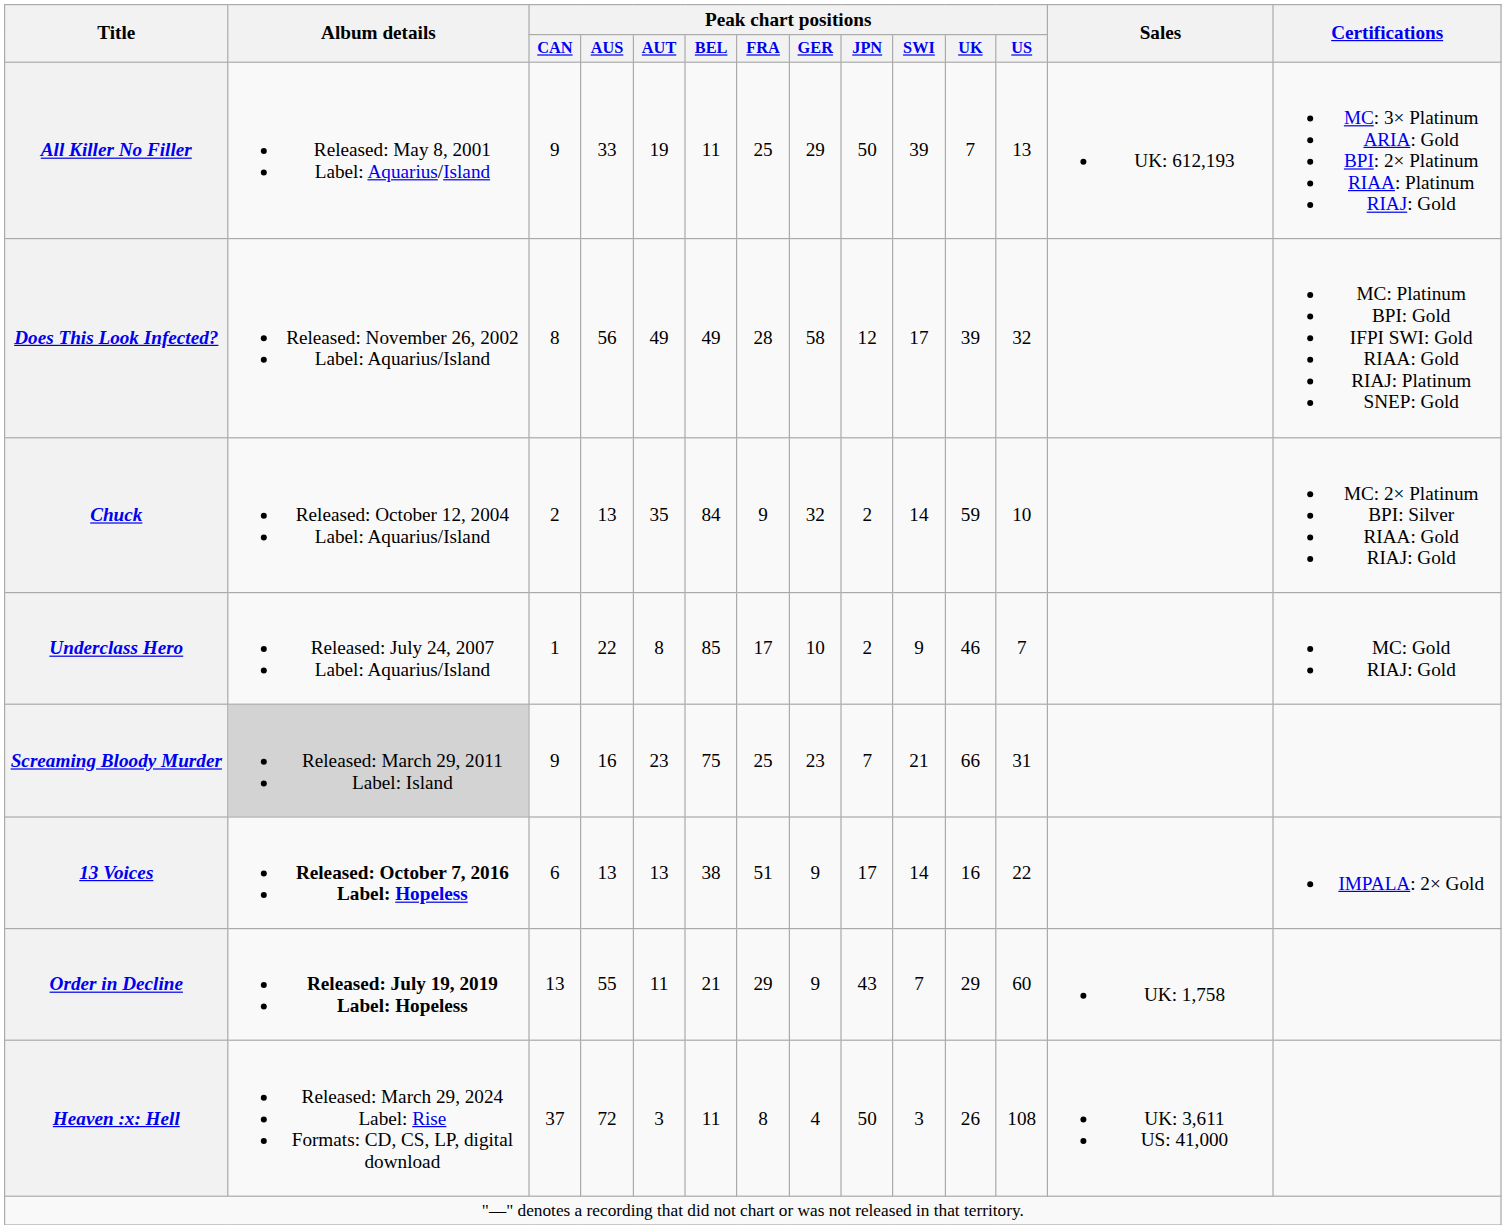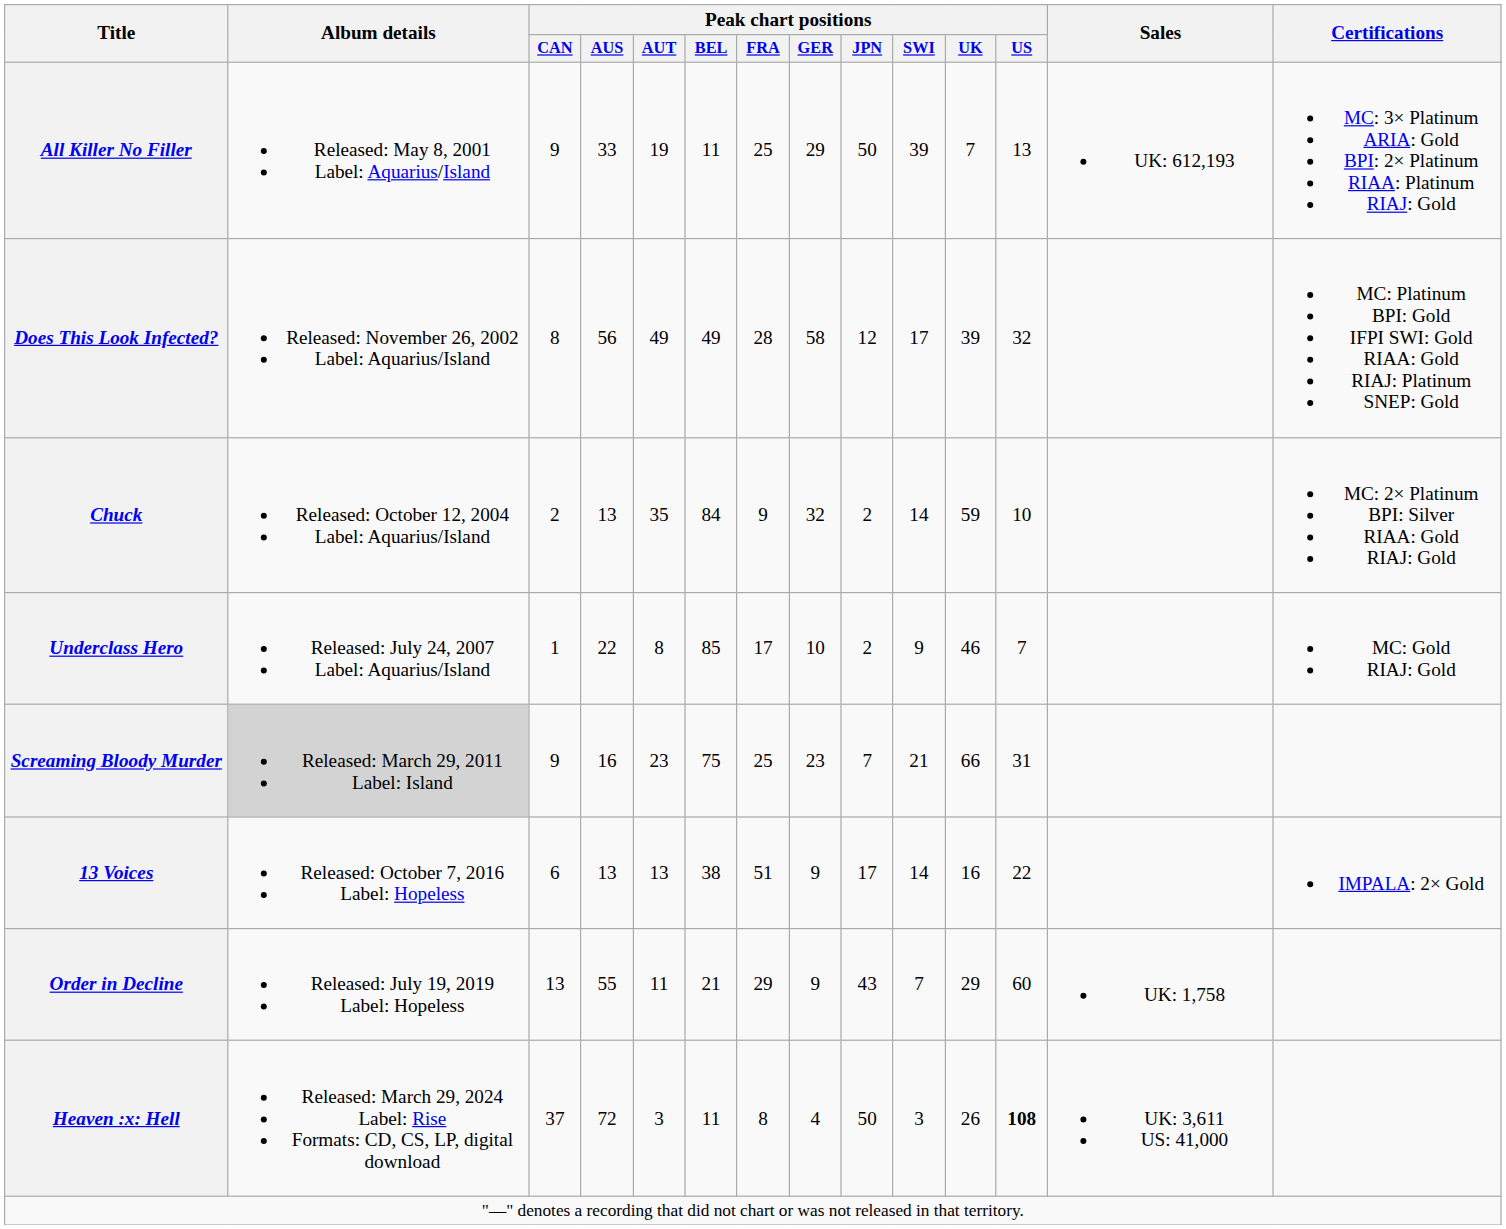(378, 883) bold -> (378, 883) normal
(378, 996) bold -> (378, 996) normal
(1022, 1118) normal -> (1022, 1118) bold
